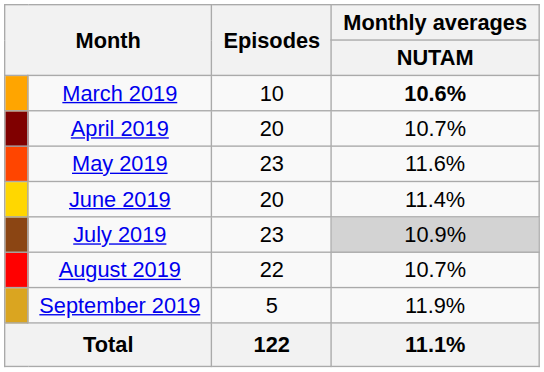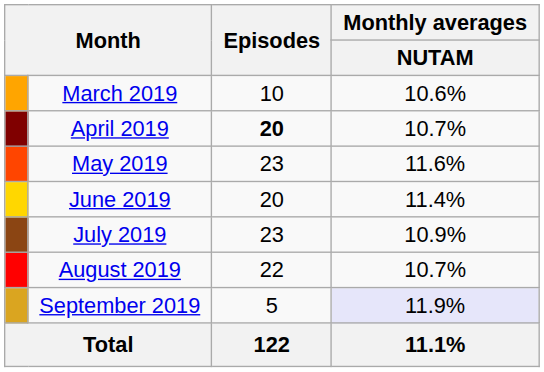(435, 93) bold -> (435, 93) normal
(272, 128) normal -> (272, 128) bold
(435, 235) lightgrey background -> (435, 235) no background
(435, 305) no background -> (435, 305) lavender background
